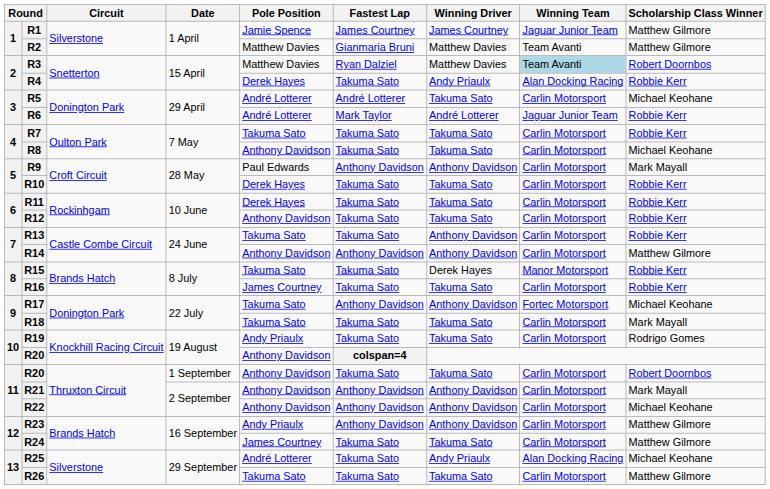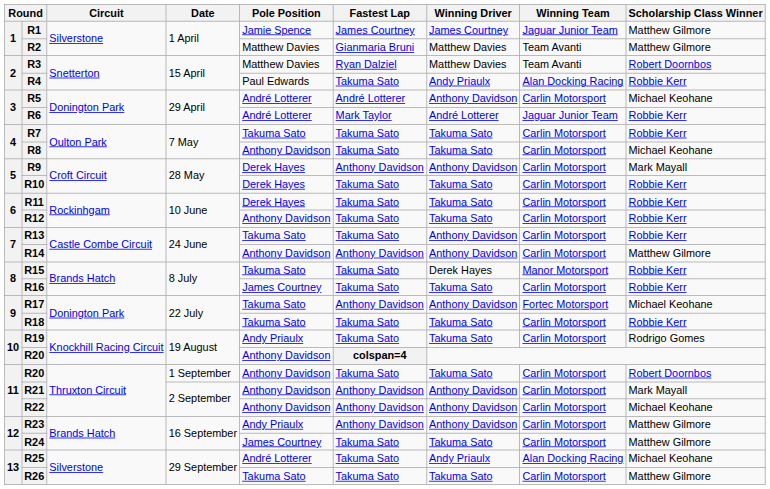(552, 64) lightblue background -> (552, 64) no background
(274, 81) Derek Hayes -> (276, 81) Paul Edwards
(461, 98) Takuma Sato -> (473, 98) Anthony Davidson
(276, 167) Paul Edwards -> (274, 167) Derek Hayes
(658, 321) Mark Mayall -> (658, 321) Robbie Kerr
